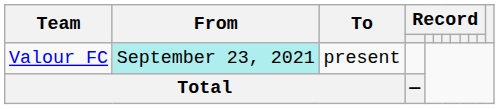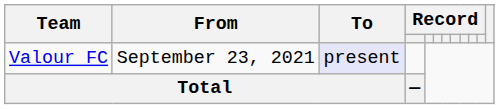(216, 58) paleturquoise background -> (216, 58) no background
(362, 58) no background -> (362, 58) lavender background
